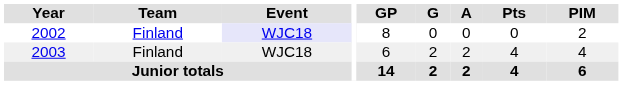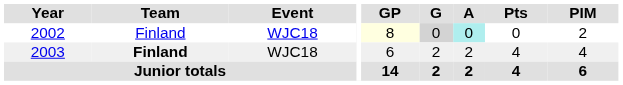(287, 32) lavender background -> (293, 32) no background
(386, 32) no background -> (390, 32) lightyellow background
(433, 32) no background -> (436, 32) lightgrey background
(466, 32) no background -> (469, 32) paleturquoise background
(158, 52) normal -> (160, 52) bold
